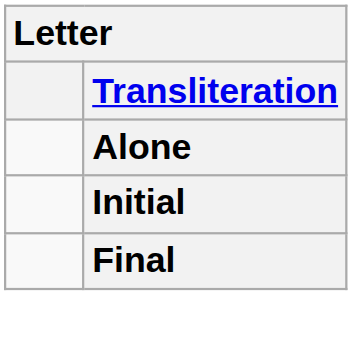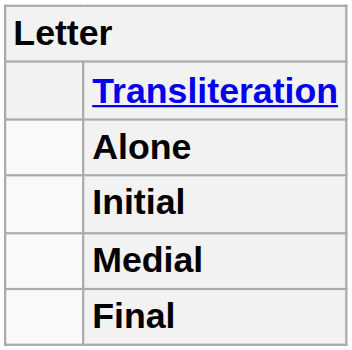+ row: (148, 259)
